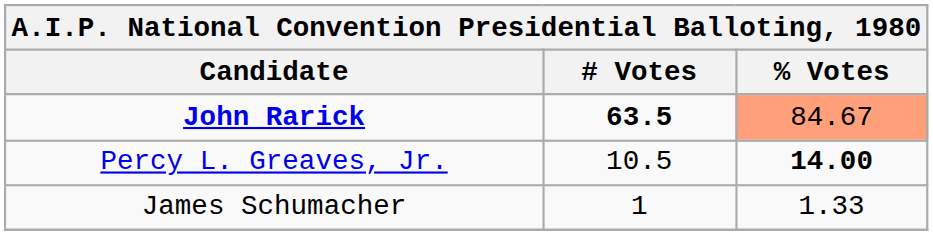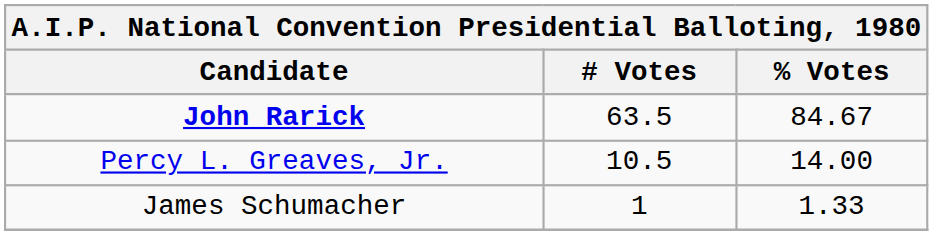(639, 117) bold -> (639, 117) normal
(832, 117) lightsalmon background -> (832, 117) no background
(832, 162) bold -> (832, 162) normal
